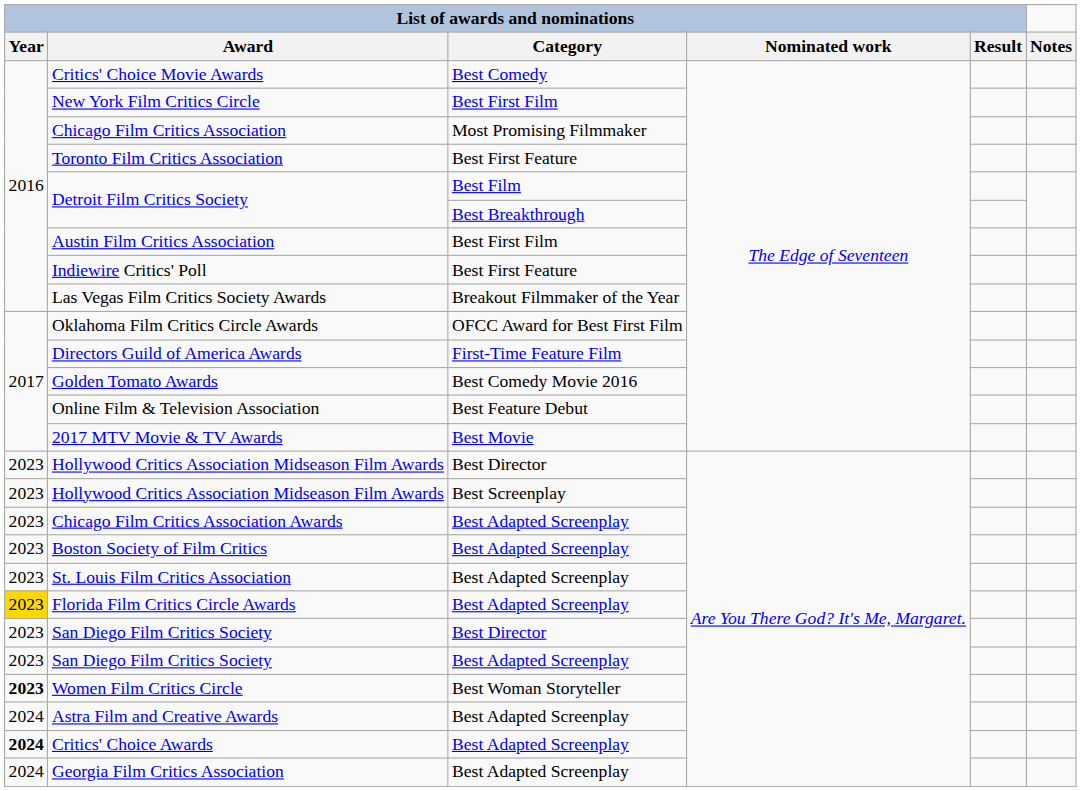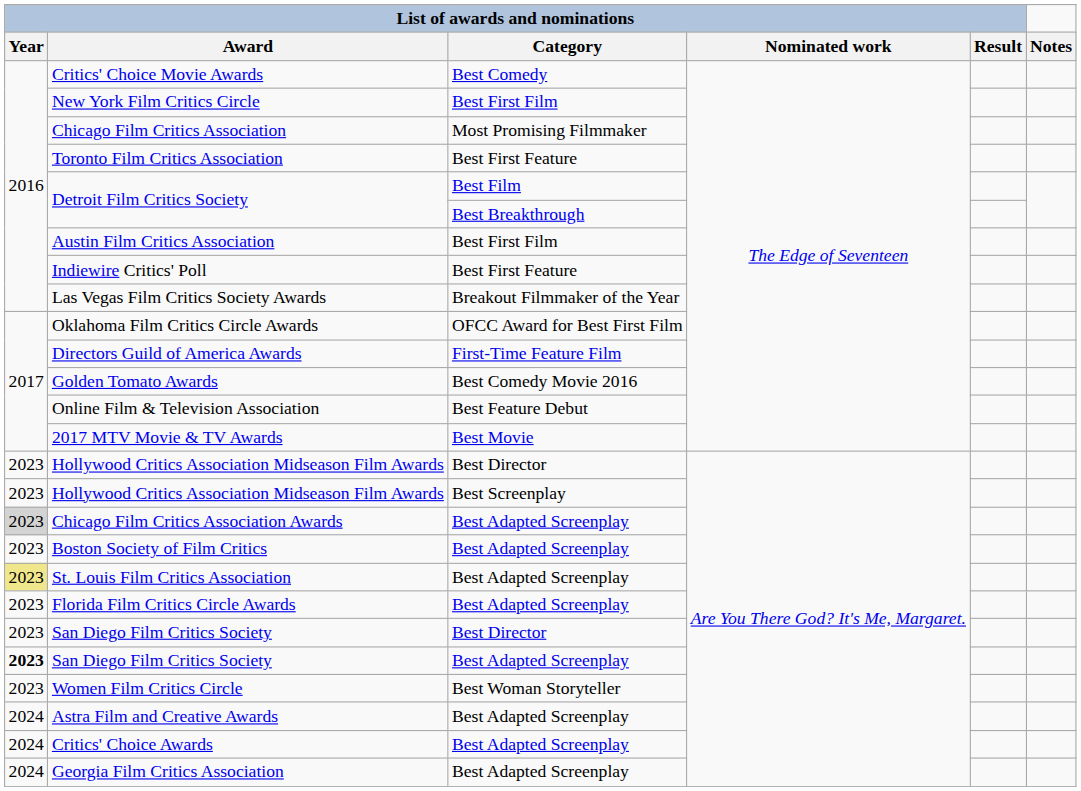(26, 520) no background -> (26, 520) lightgrey background
(26, 576) no background -> (26, 576) khaki background
(26, 604) gold background -> (26, 604) no background
(26, 660) normal -> (26, 660) bold
(26, 688) bold -> (26, 688) normal
(26, 744) bold -> (26, 744) normal
